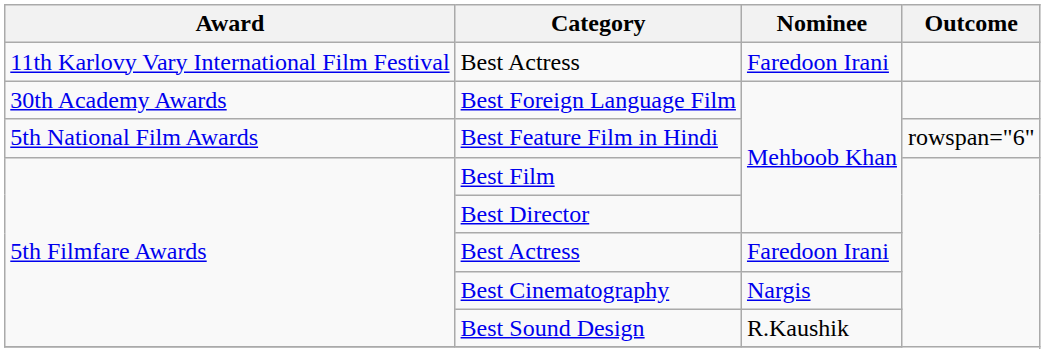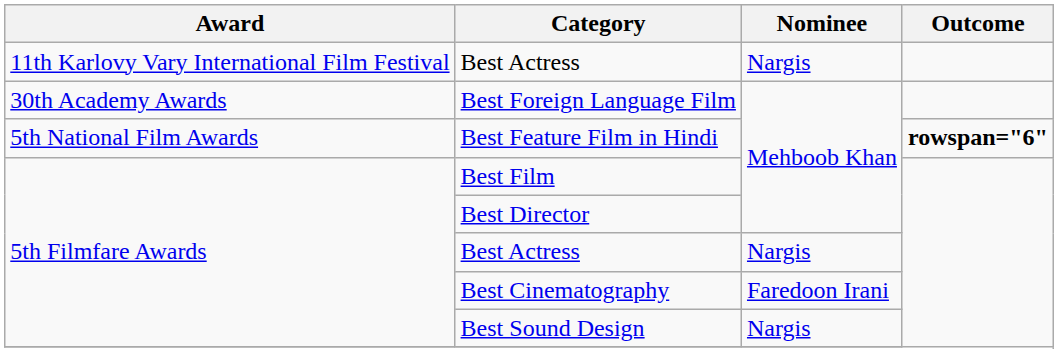(818, 61) Faredoon Irani -> (779, 61) Nargis
(971, 137) normal -> (978, 137) bold
(818, 251) Faredoon Irani -> (779, 251) Nargis
(779, 289) Nargis -> (818, 289) Faredoon Irani
(798, 328) R.Kaushik -> (779, 328) Nargis
